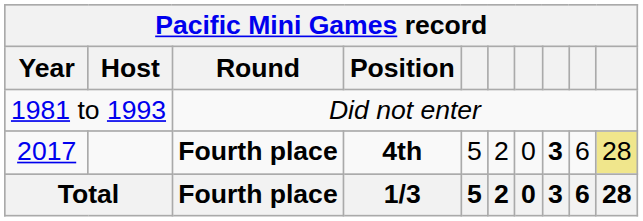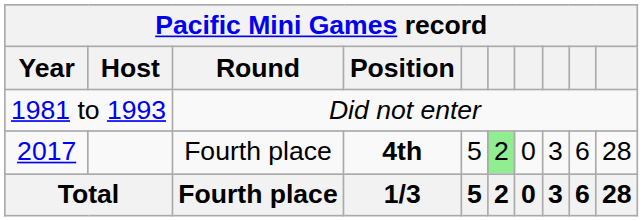(258, 151) bold -> (258, 151) normal
(501, 151) no background -> (501, 151) lightgreen background
(555, 151) bold -> (555, 151) normal
(617, 151) khaki background -> (617, 151) no background
